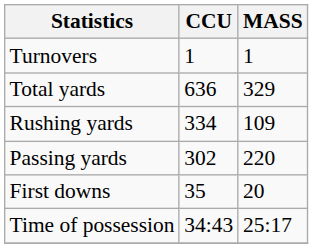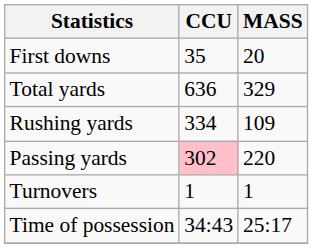rows swapped: (60, 191) <-> (53, 55)
(200, 157) no background -> (200, 157) pink background
